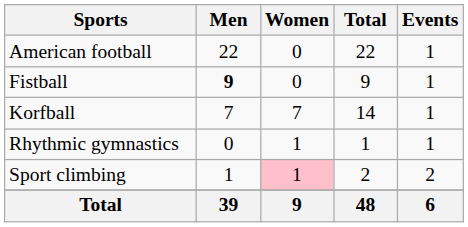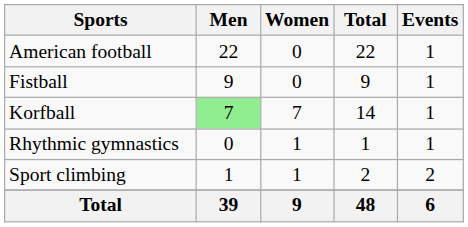(229, 81) bold -> (229, 81) normal
(229, 112) no background -> (229, 112) lightgreen background
(297, 174) pink background -> (297, 174) no background
